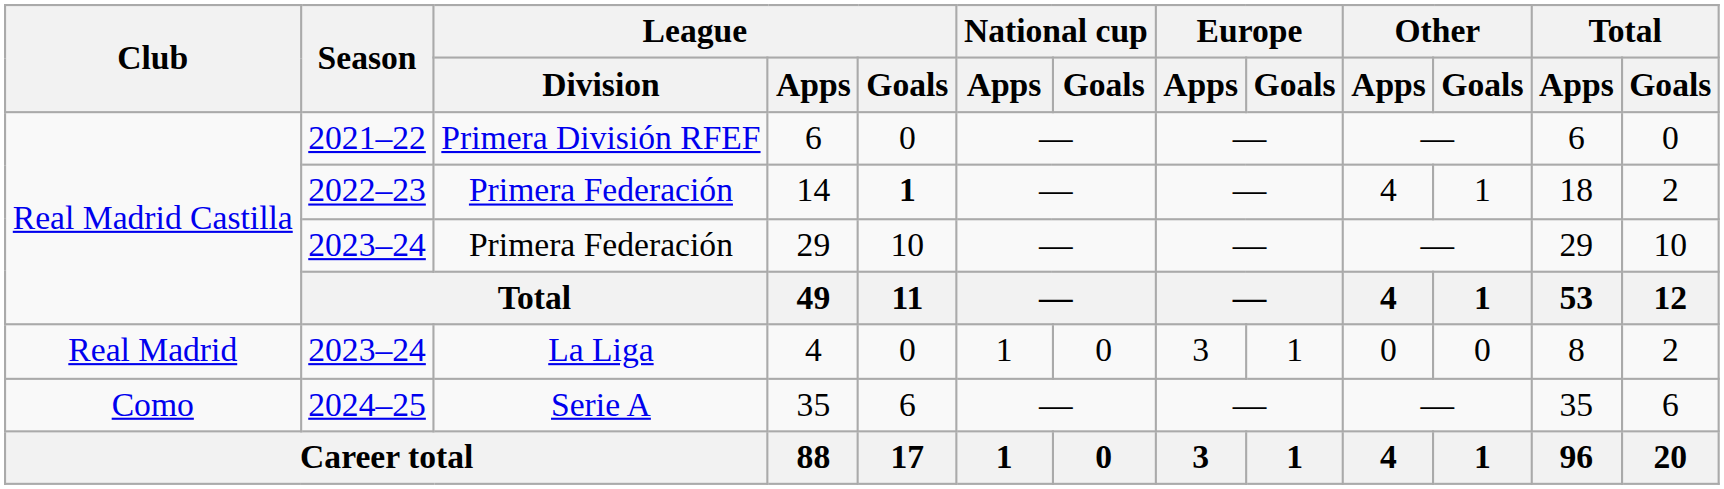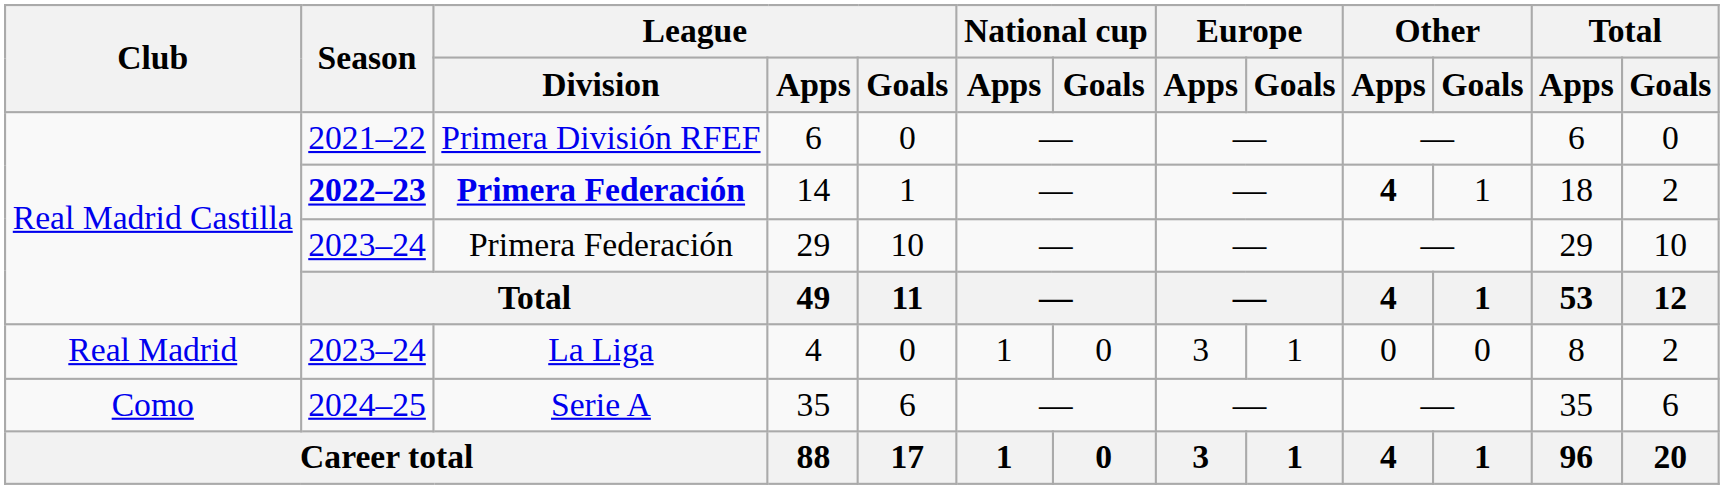(367, 191) normal -> (367, 191) bold
(601, 191) normal -> (601, 191) bold
(907, 191) bold -> (907, 191) normal
(1388, 191) normal -> (1388, 191) bold
